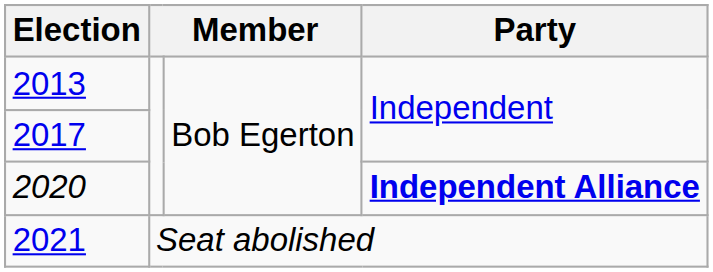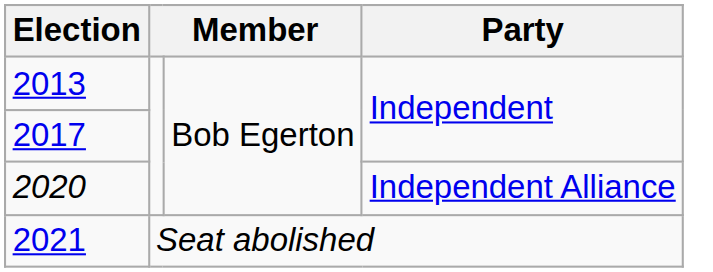(535, 187) bold -> (523, 187) normal
